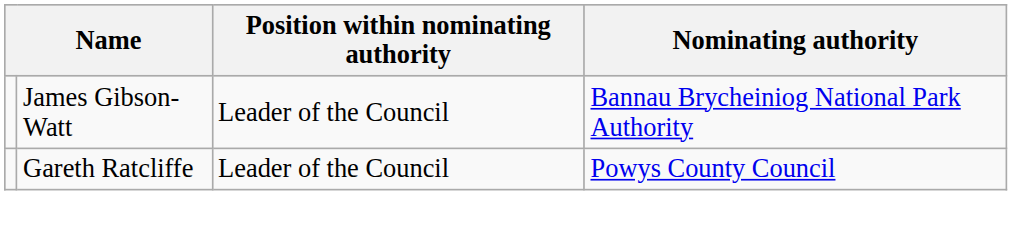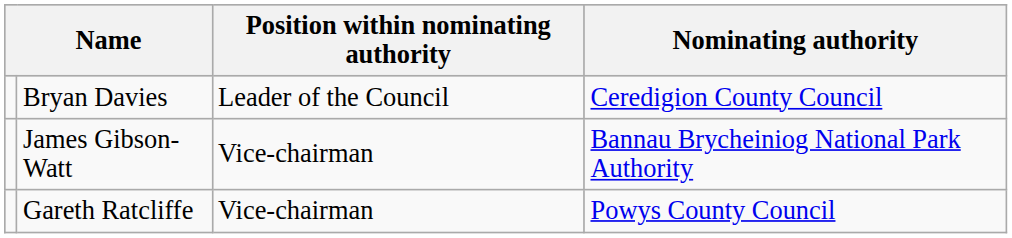+ row: (95, 97)
(334, 111) Leader of the Council -> (296, 153) Vice-chairman
(334, 168) Leader of the Council -> (296, 210) Vice-chairman
